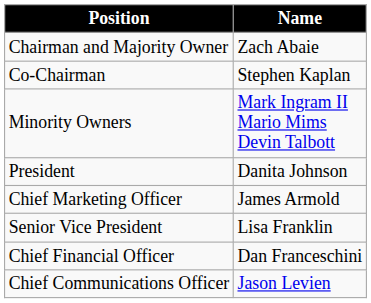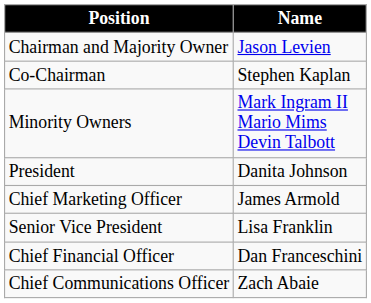(278, 46) Zach Abaie -> (284, 46) Jason Levien
(284, 283) Jason Levien -> (278, 283) Zach Abaie
